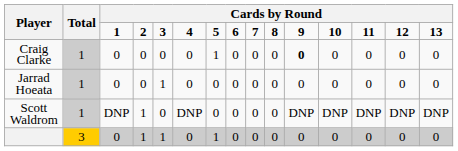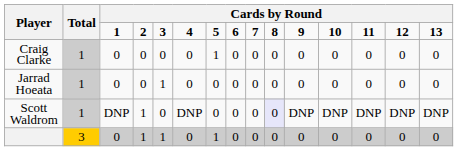(301, 55) bold -> (301, 55) normal
(275, 113) no background -> (275, 113) lavender background
